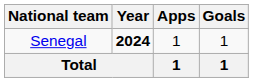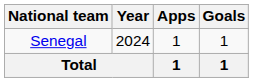(133, 41) bold -> (133, 41) normal
